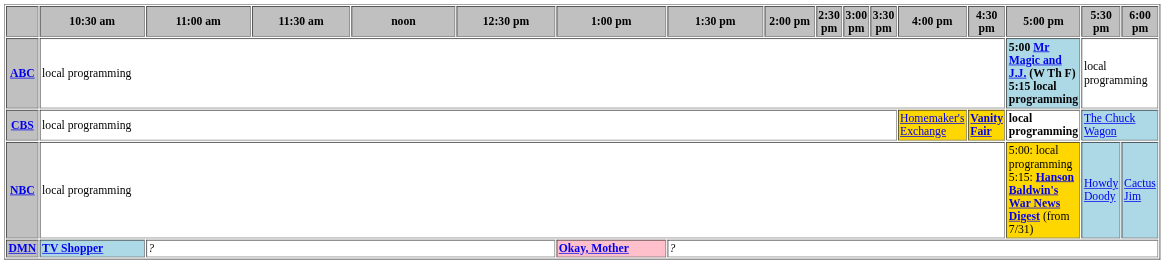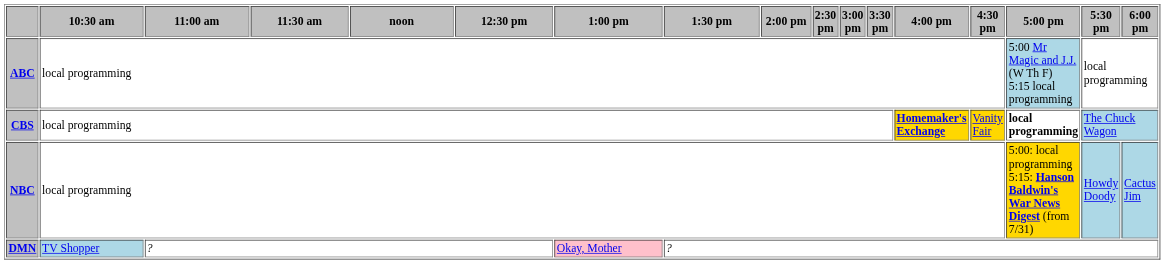(1043, 73) bold -> (1043, 73) normal
(932, 125) normal -> (932, 125) bold
(987, 125) bold -> (988, 125) normal
(73, 248) bold -> (71, 248) normal
(594, 248) bold -> (589, 248) normal
